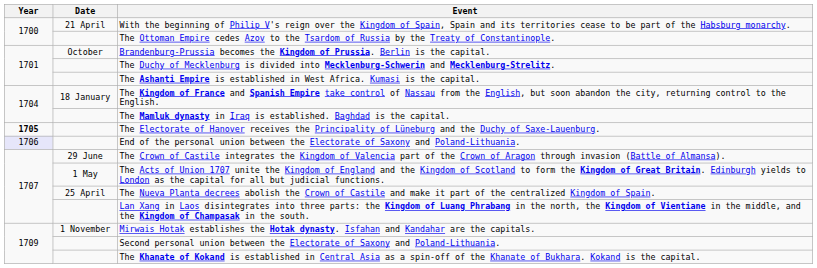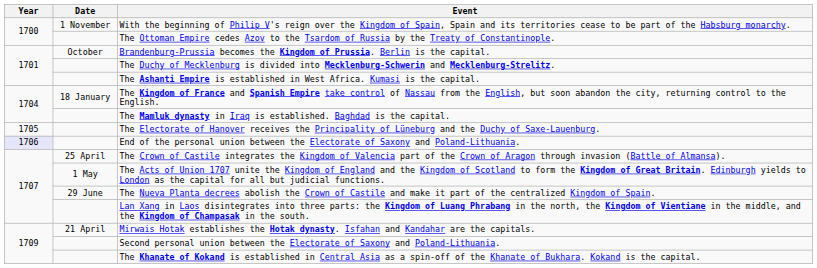(85, 25) 21 April -> (85, 25) 1 November
(29, 129) bold -> (29, 129) normal
(85, 156) 29 June -> (85, 156) 25 April
(85, 193) 25 April -> (85, 193) 29 June
(85, 230) 1 November -> (85, 230) 21 April
